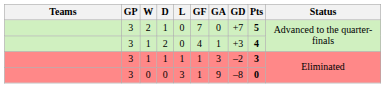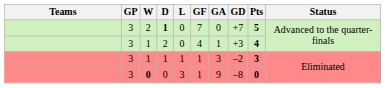(165, 28) normal -> (165, 28) bold
(148, 75) normal -> (148, 75) bold
